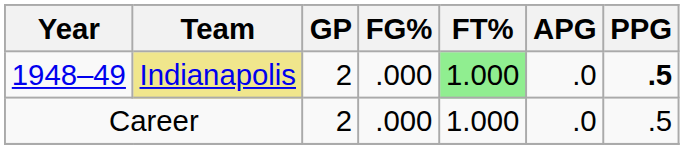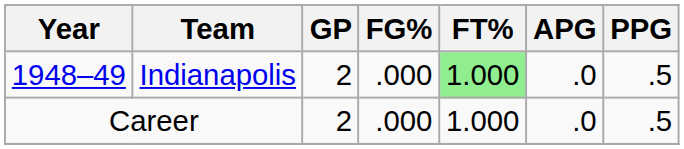(218, 75) khaki background -> (218, 75) no background
(660, 75) bold -> (660, 75) normal
